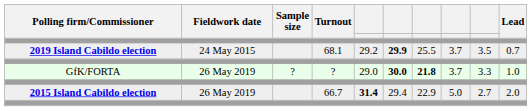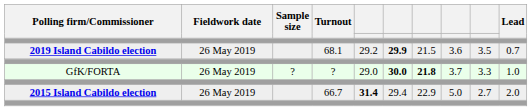(227, 51) 24 May 2015 -> (227, 51) 26 May 2019
(427, 51) 25.5 -> (427, 51) 21.5
(456, 51) 3.7 -> (456, 51) 3.6
